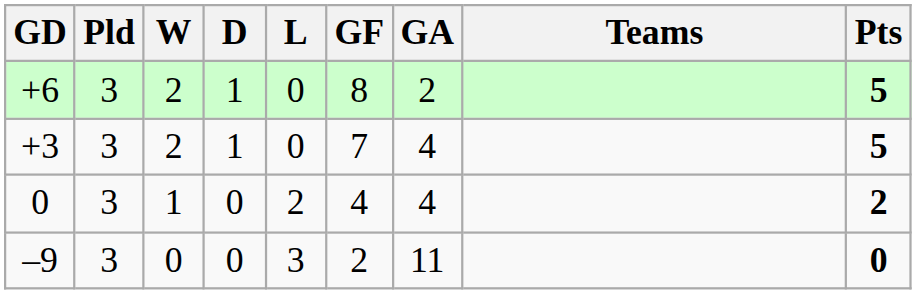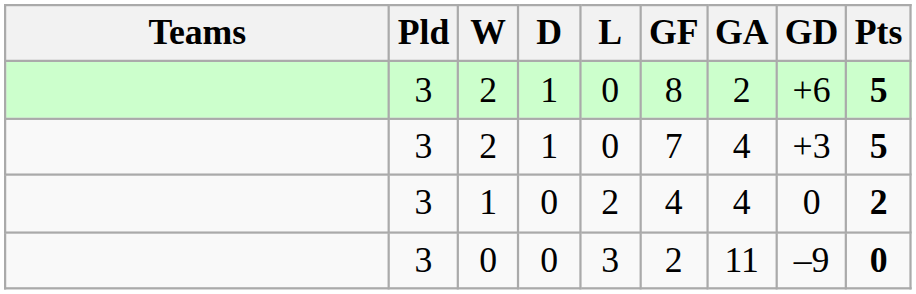columns swapped: (654, 32) <-> (40, 32)
